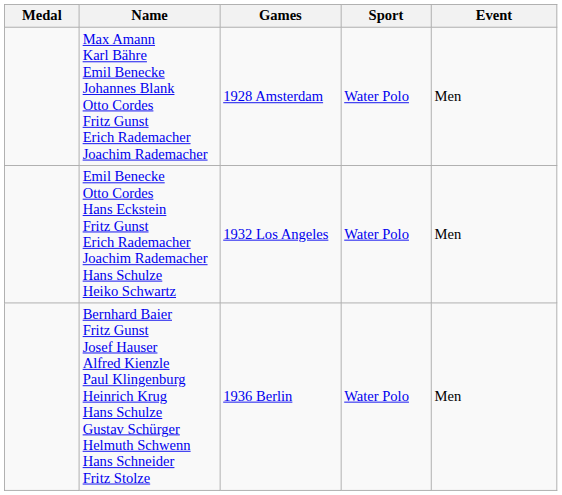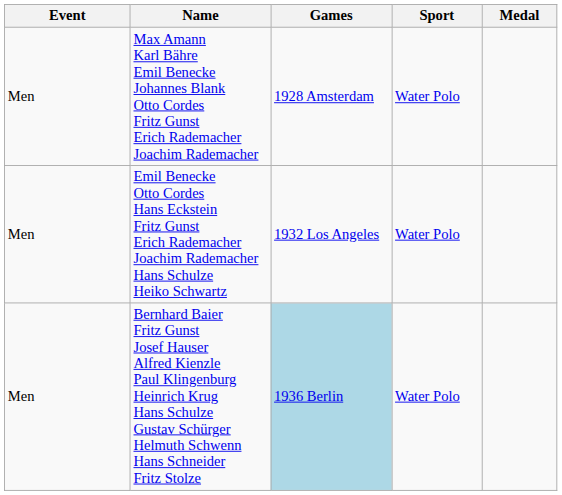columns swapped: (42, 16) <-> (494, 16)
(258, 396) no background -> (309, 396) lightblue background
